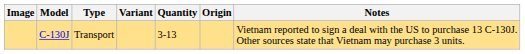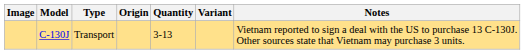columns swapped: (136, 12) <-> (217, 12)
